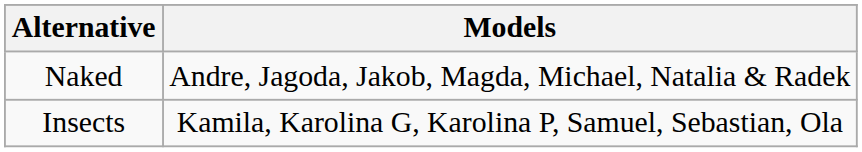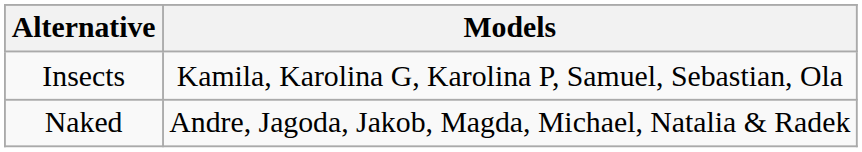rows swapped: (84, 122) <-> (84, 75)
